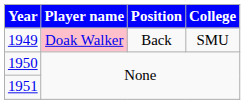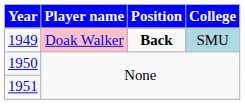(156, 39) normal -> (156, 39) bold
(213, 39) no background -> (213, 39) lightblue background
